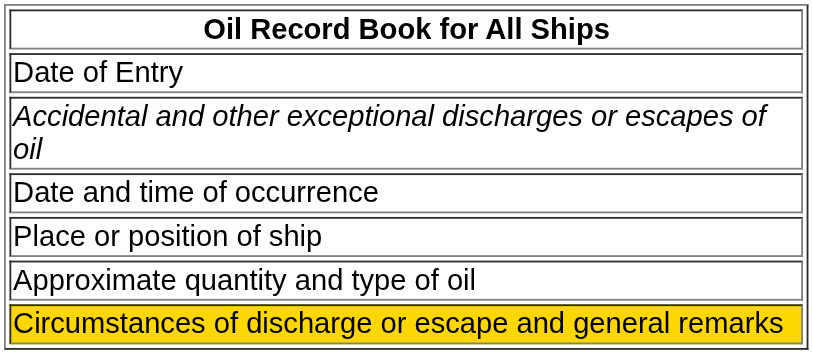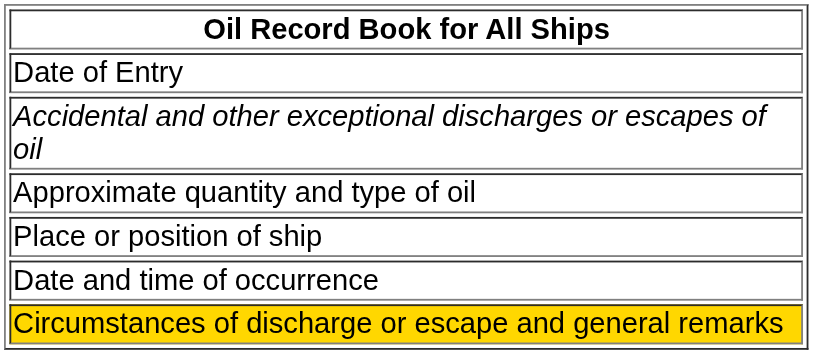(196, 192) Date and time of occurrence -> (245, 192) Approximate quantity and type of oil
(245, 280) Approximate quantity and type of oil -> (196, 280) Date and time of occurrence
